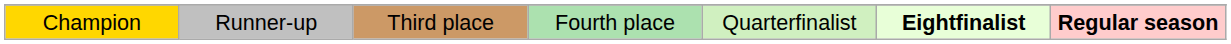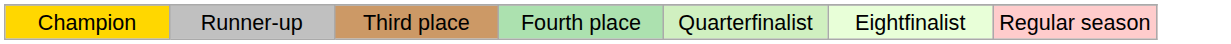(964, 22) bold -> (910, 22) normal
(1138, 22) bold -> (1075, 22) normal
